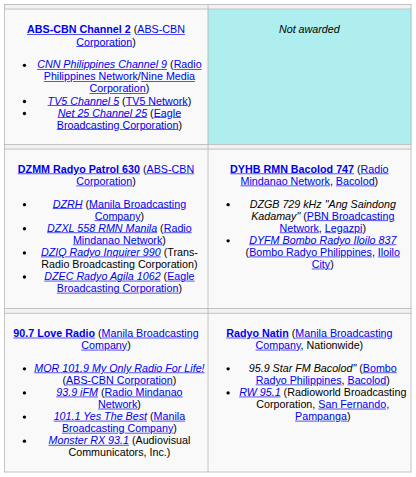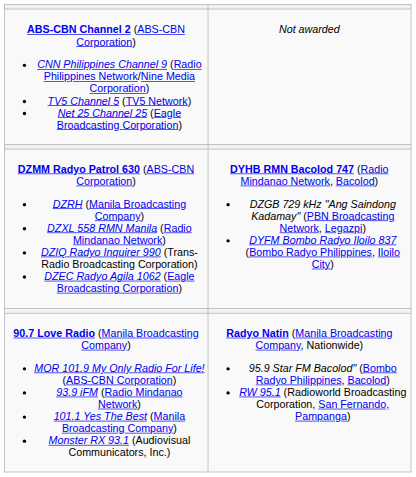(309, 30) paleturquoise background -> (309, 30) no background
